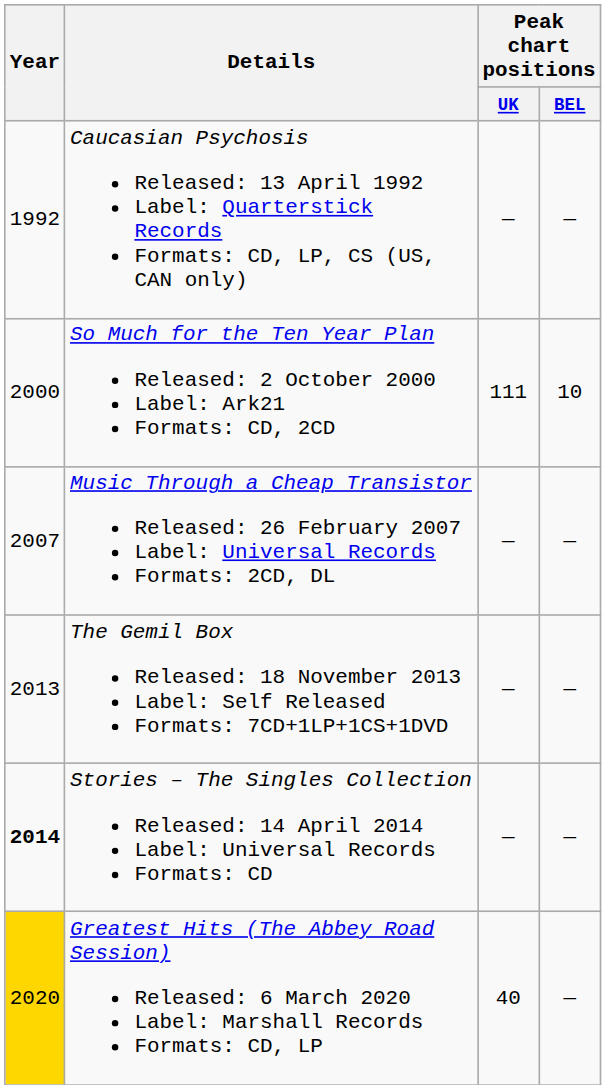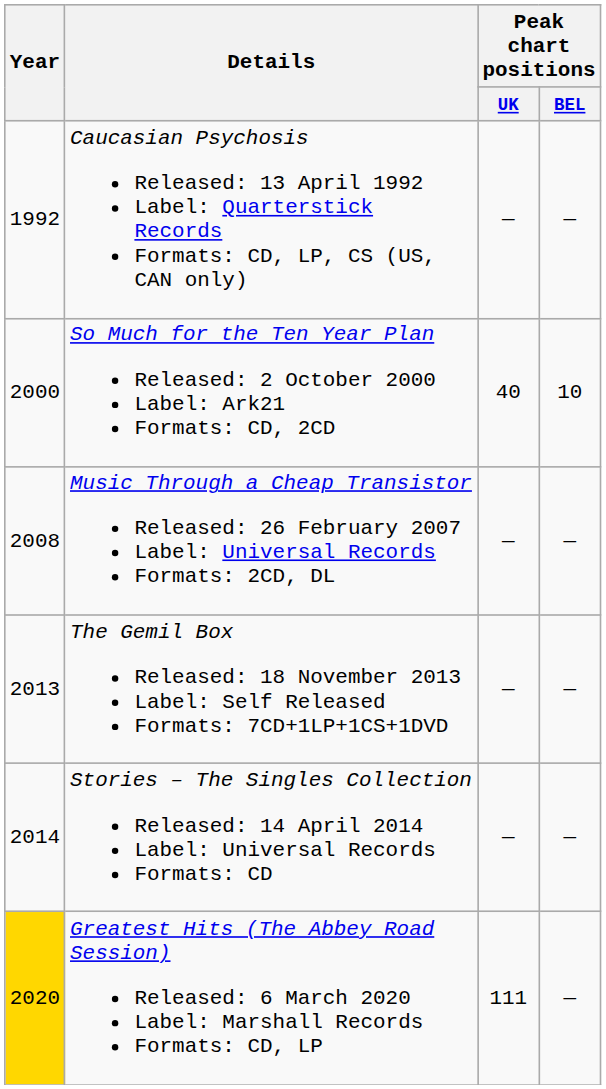(508, 392) 111 -> (508, 392) 40
(35, 541) 2007 -> (35, 541) 2008
(35, 838) bold -> (35, 838) normal
(508, 998) 40 -> (508, 998) 111
